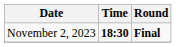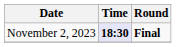(115, 32) no background -> (115, 32) lavender background
